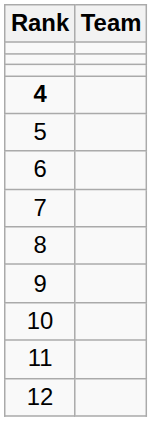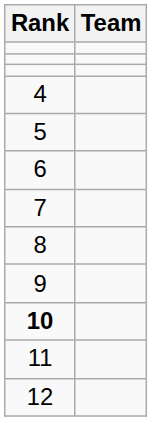(40, 94) bold -> (40, 94) normal
(40, 321) normal -> (40, 321) bold
